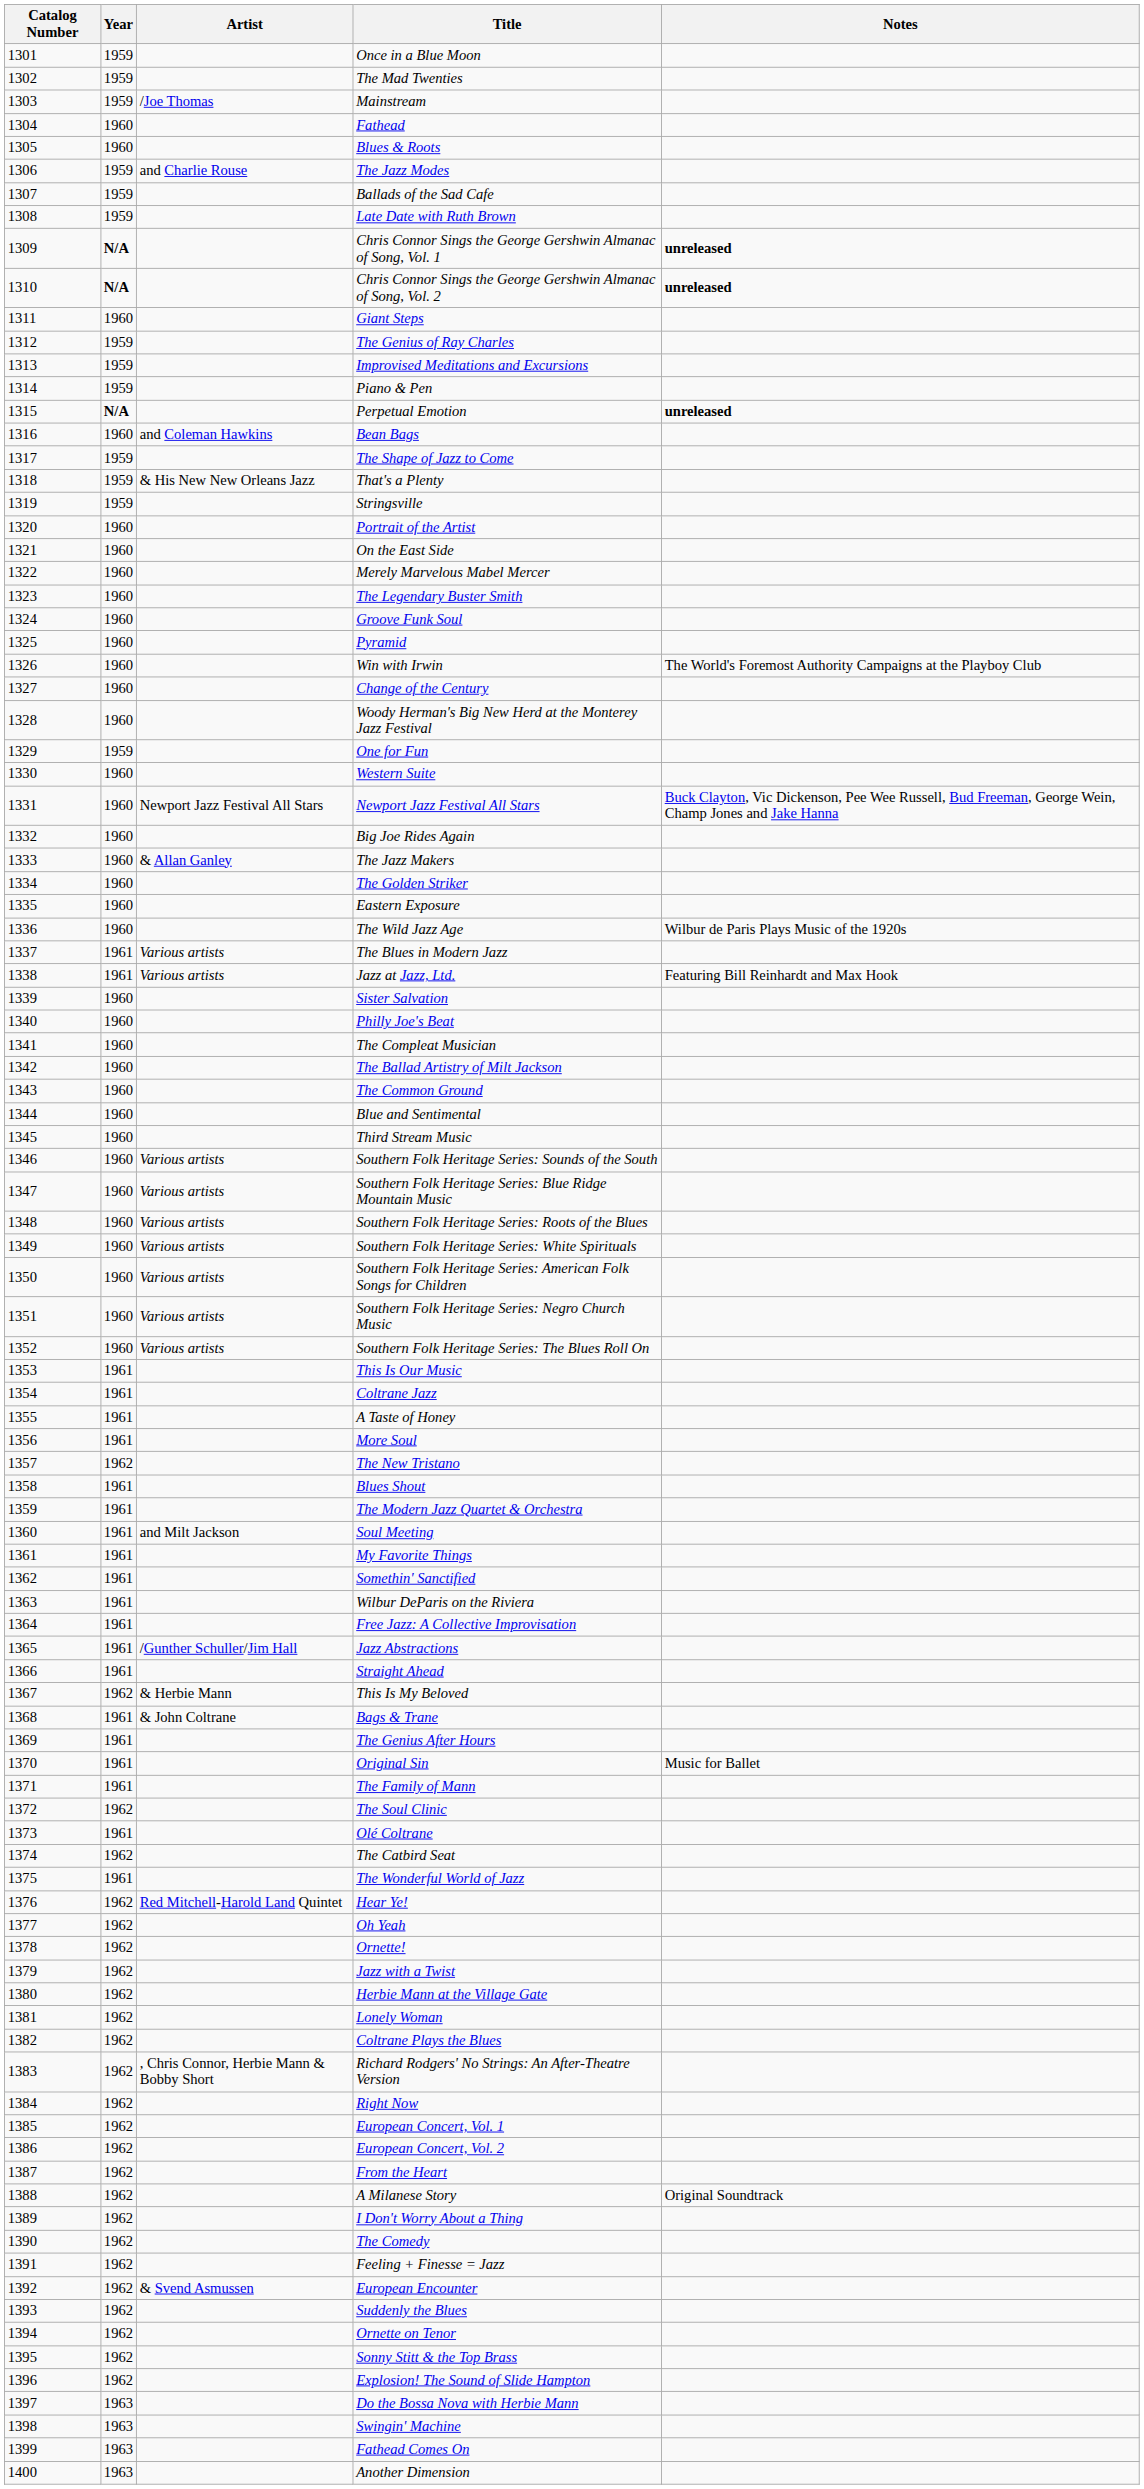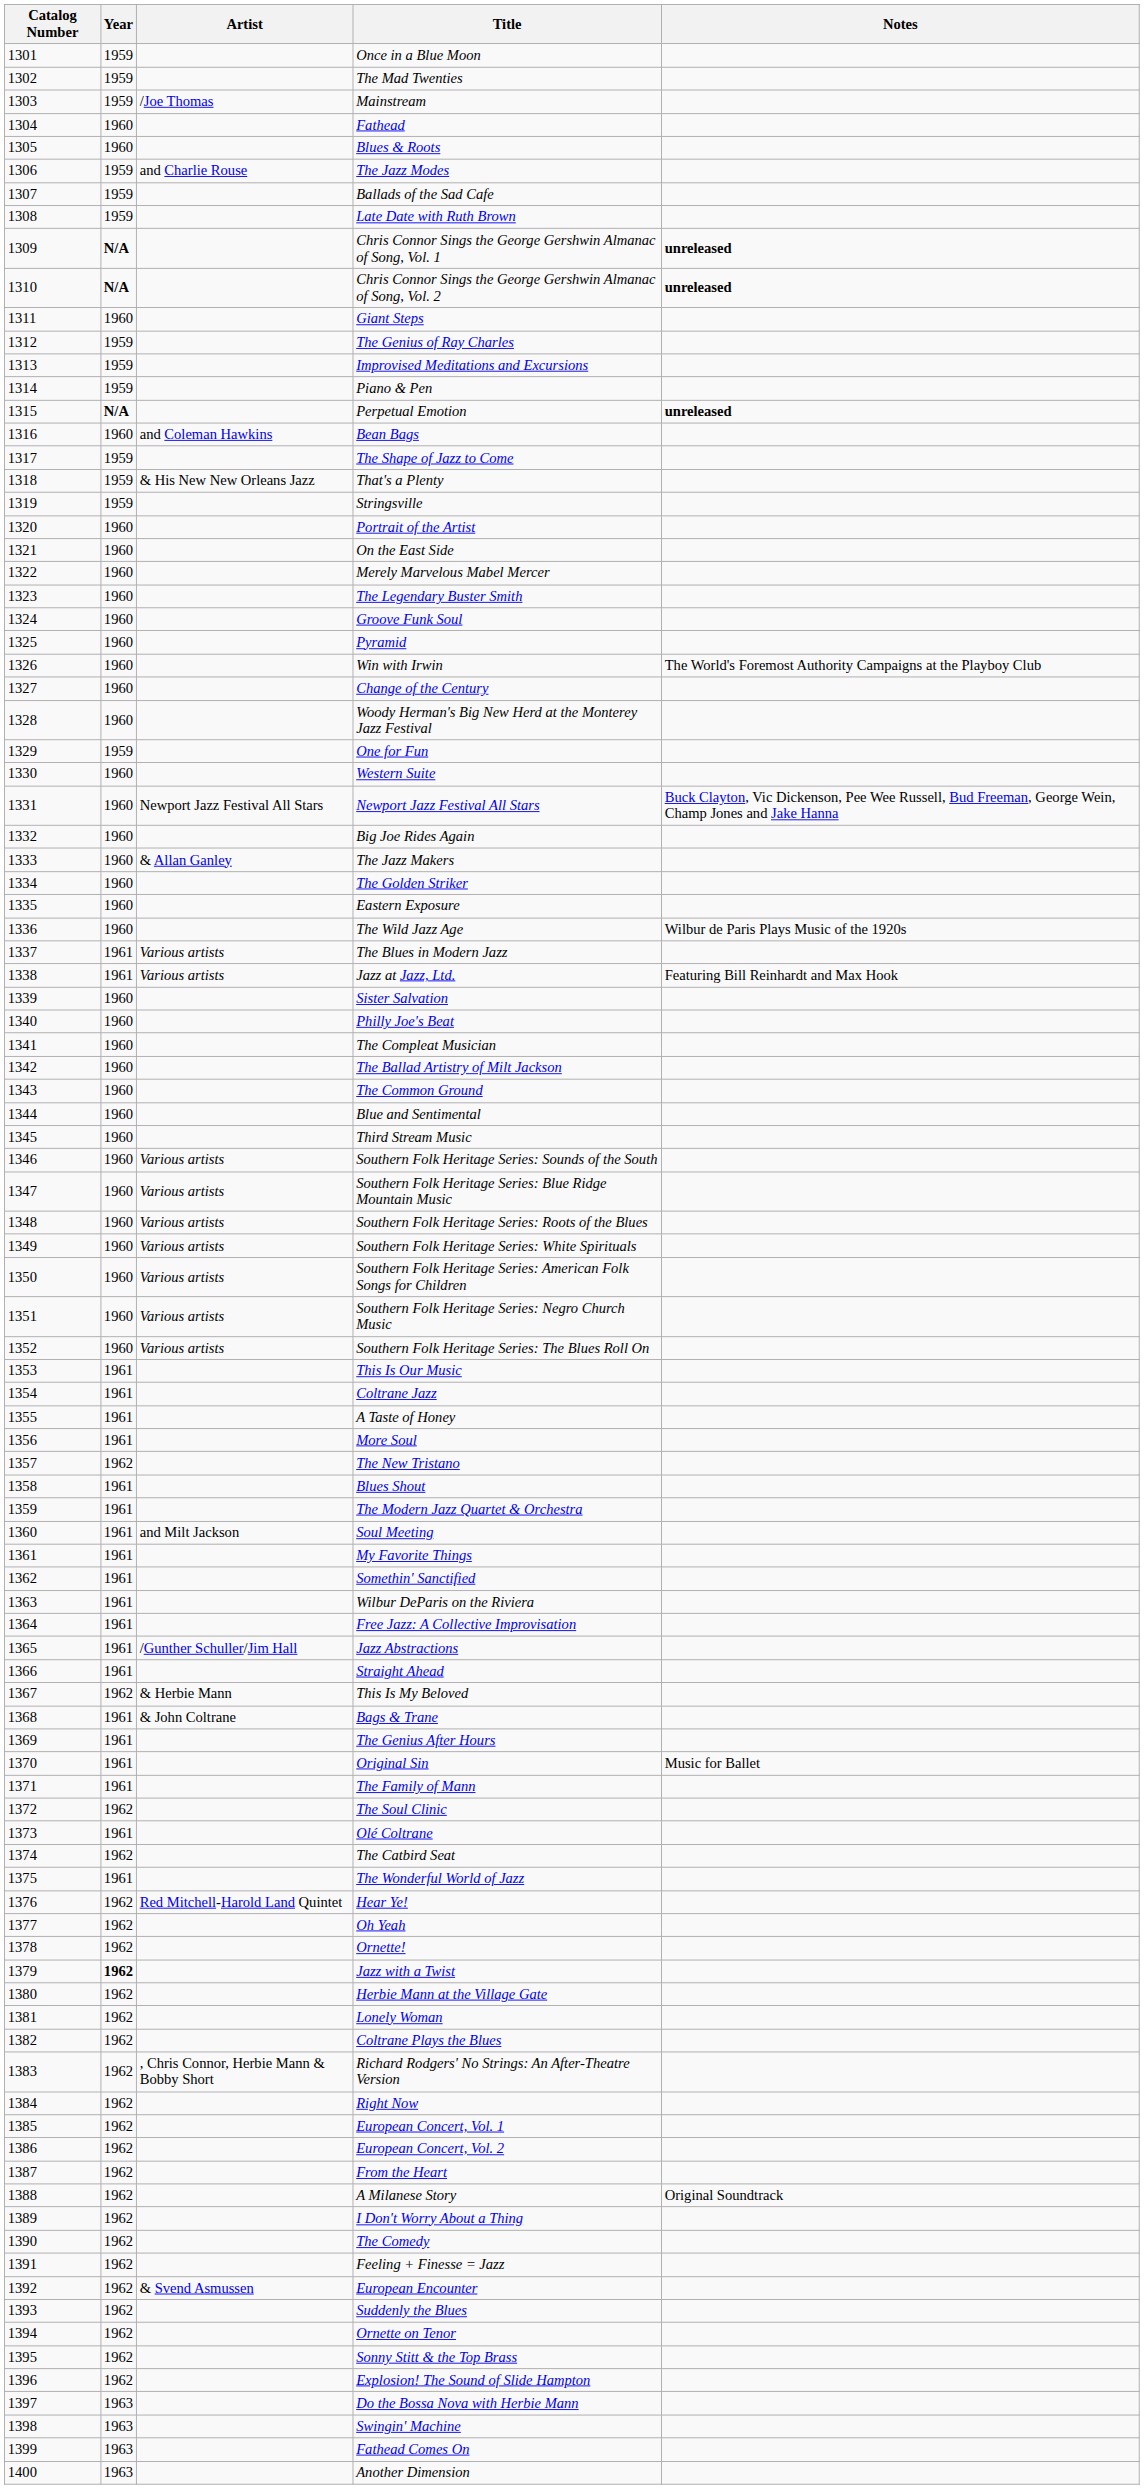(118, 1971) normal -> (118, 1971) bold
